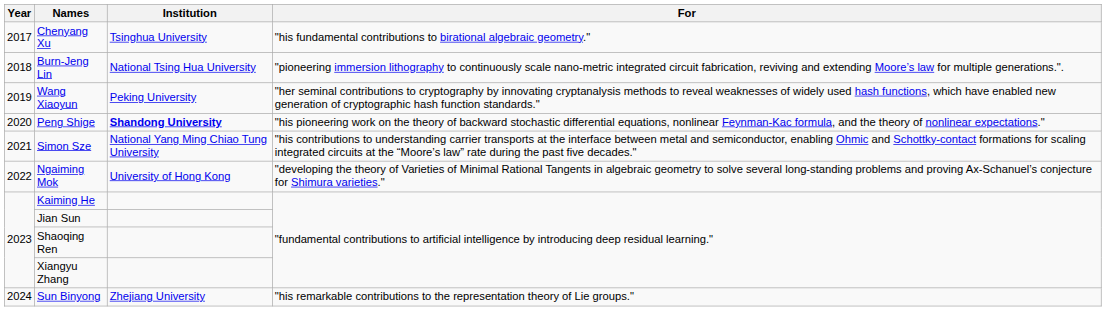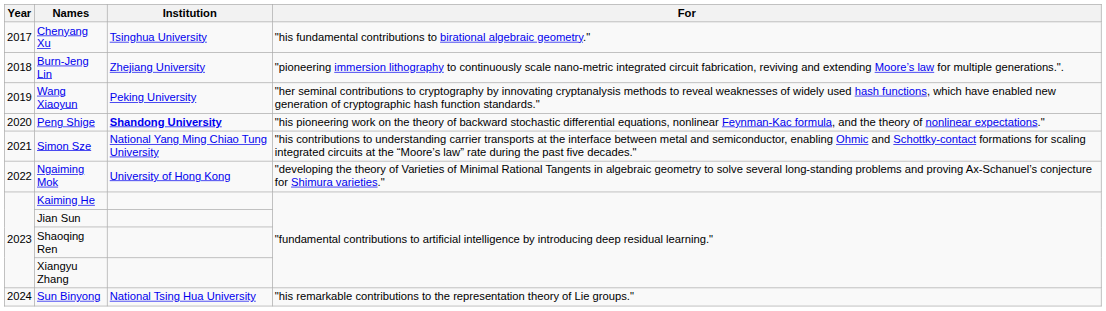(183, 67) National Tsing Hua University -> (157, 67) Zhejiang University
(157, 296) Zhejiang University -> (183, 296) National Tsing Hua University
